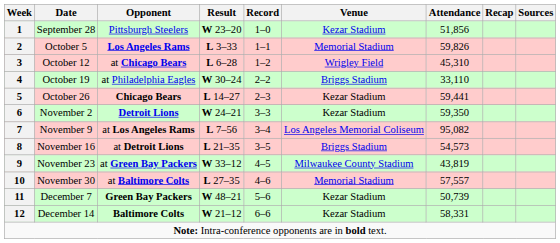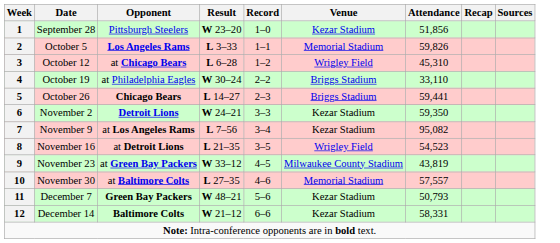(354, 96) Kezar Stadium -> (344, 96) Briggs Stadium
(354, 130) Los Angeles Memorial Coliseum -> (344, 130) Kezar Stadium
(354, 146) Briggs Stadium -> (344, 146) Wrigley Field
(455, 146) 54,573 -> (434, 146) 54,523
(455, 197) 50,739 -> (434, 197) 50,793
